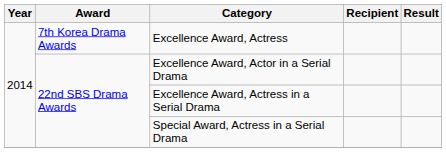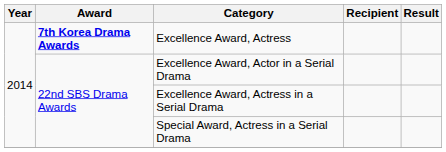(82, 38) normal -> (84, 38) bold
